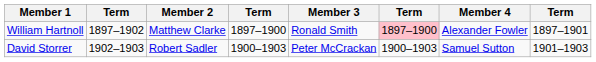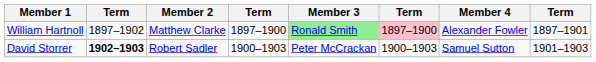(324, 30) no background -> (324, 30) lightgreen background
(116, 48) normal -> (116, 48) bold
